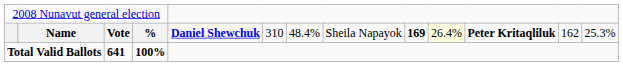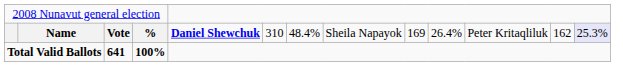(416, 33) bold -> (416, 33) normal
(446, 33) lightyellow background -> (446, 33) no background
(511, 33) bold -> (508, 33) normal
(600, 33) no background -> (592, 33) lavender background
